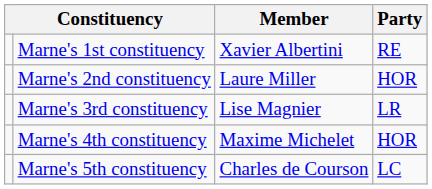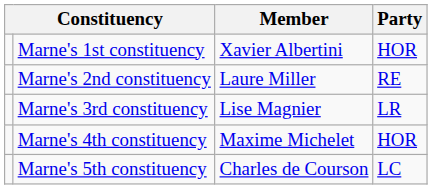(389, 49) RE -> (397, 49) HOR
(397, 79) HOR -> (389, 79) RE
